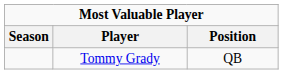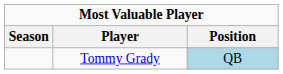(233, 58) no background -> (233, 58) lightblue background
